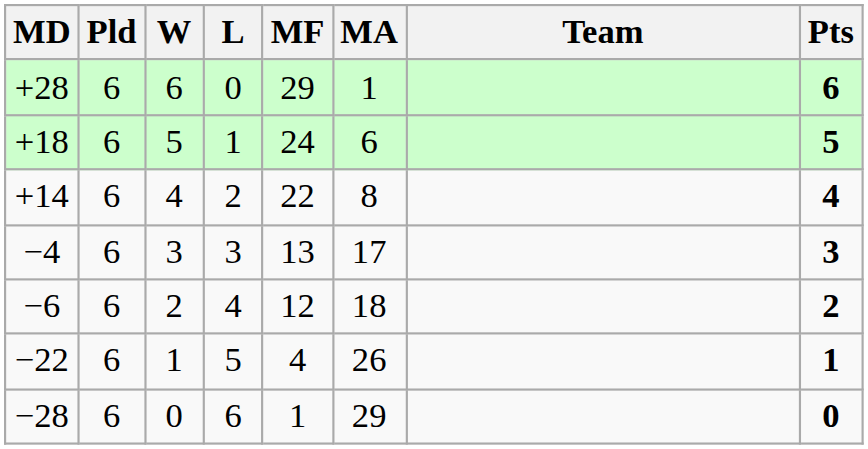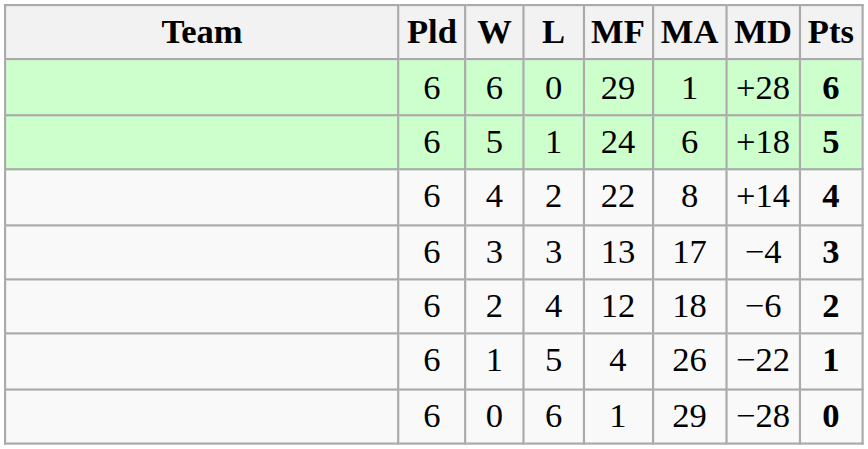columns swapped: (603, 31) <-> (42, 31)
